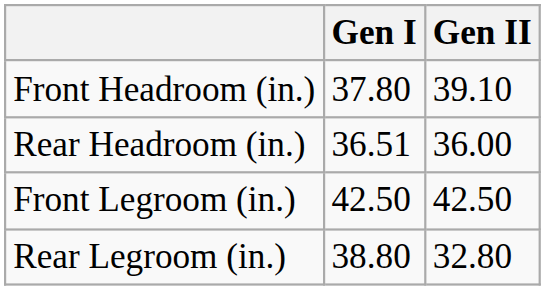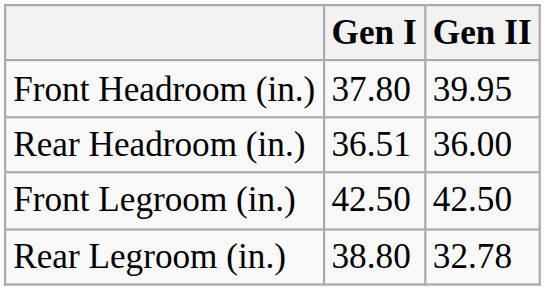(472, 88) 39.10 -> (472, 88) 39.95
(472, 255) 32.80 -> (472, 255) 32.78
